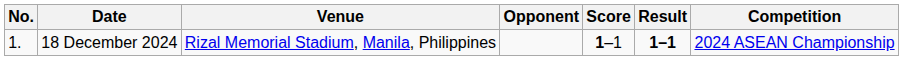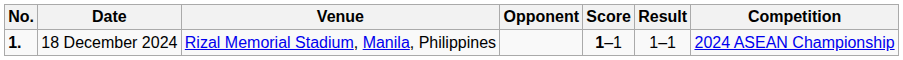(15, 42) normal -> (15, 42) bold
(663, 42) bold -> (663, 42) normal
